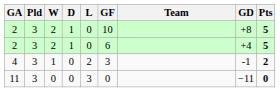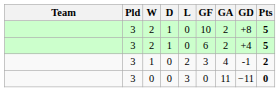columns swapped: (176, 12) <-> (15, 12)
